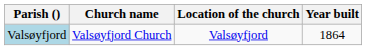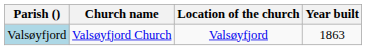(332, 34) 1864 -> (332, 34) 1863
